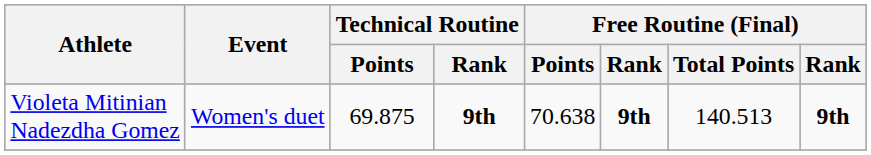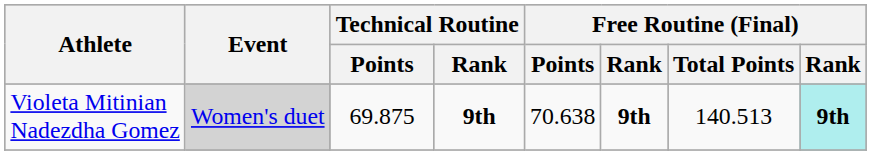(258, 116) no background -> (258, 116) lightgrey background
(833, 116) no background -> (833, 116) paleturquoise background
